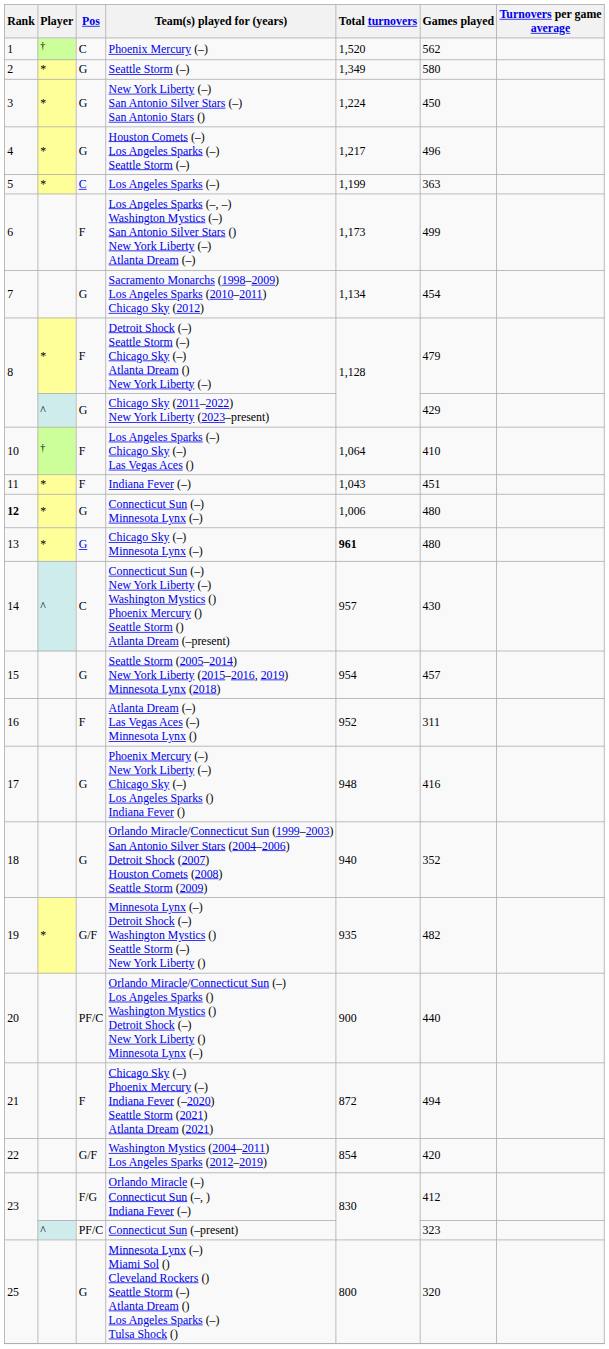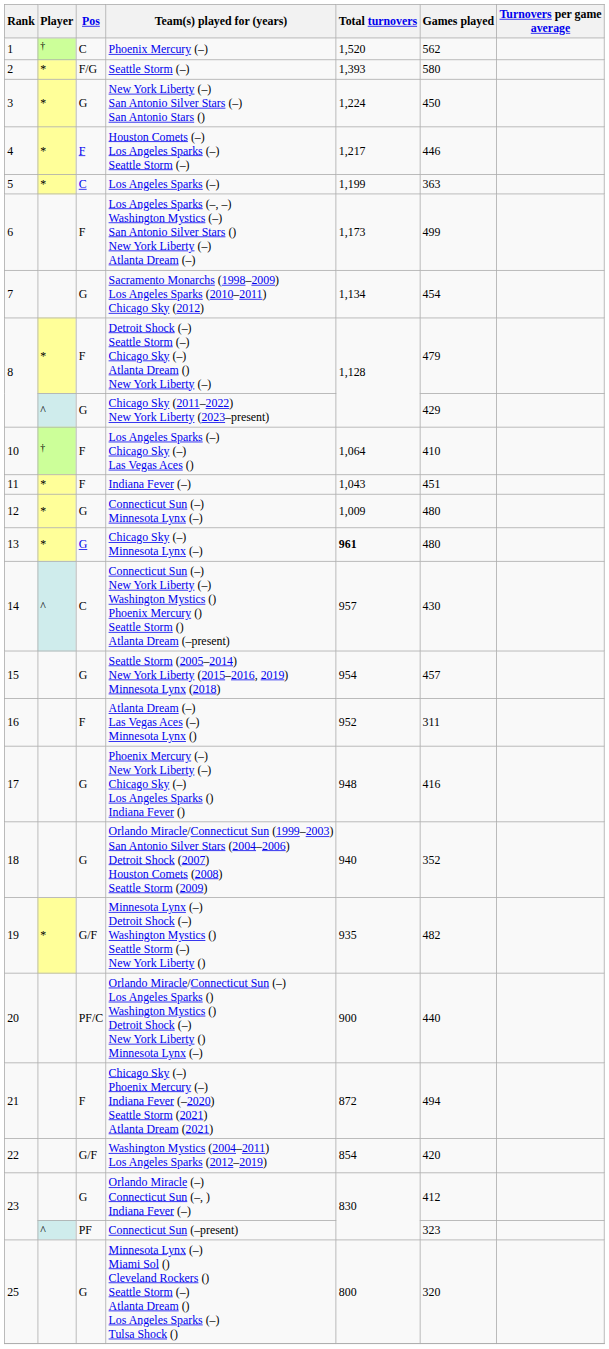(83, 69) G -> (88, 69) F/G
(352, 69) 1,349 -> (352, 69) 1,393
(83, 151) G -> (82, 151) F
(431, 151) 496 -> (431, 151) 446
(13, 511) bold -> (13, 511) normal
(352, 511) 1,006 -> (352, 511) 1,009
(88, 1196) F/G -> (83, 1196) G
(91, 1230) PF/C -> (85, 1230) PF
